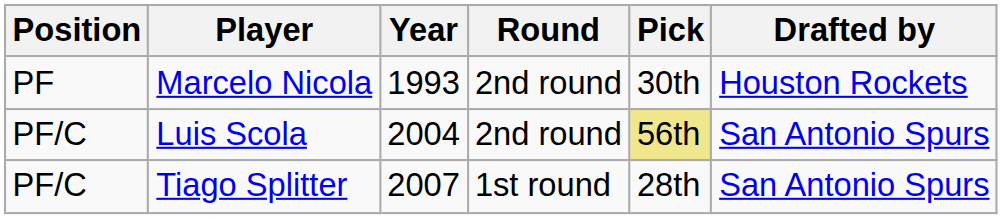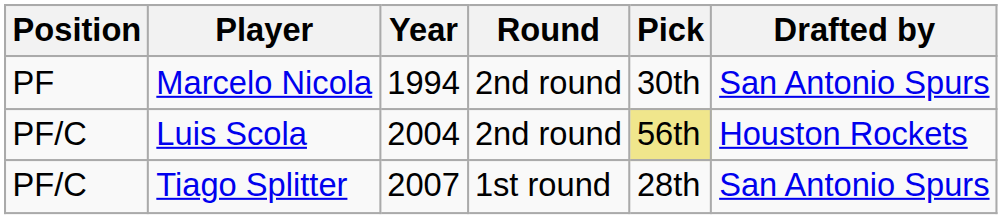(424, 82) 1993 -> (424, 82) 1994
(843, 82) Houston Rockets -> (854, 82) San Antonio Spurs
(854, 133) San Antonio Spurs -> (843, 133) Houston Rockets
